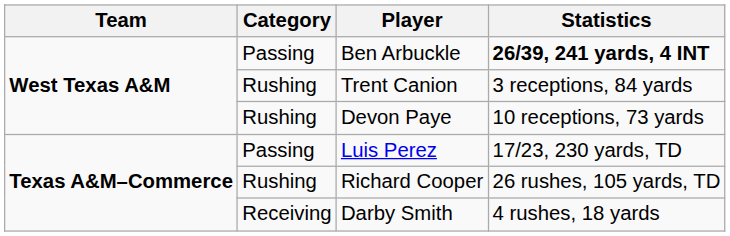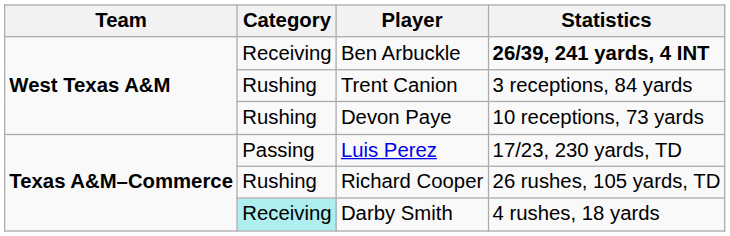(278, 53) Passing -> (287, 53) Receiving
(287, 214) no background -> (287, 214) paleturquoise background
